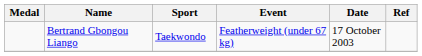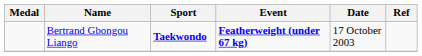(180, 36) normal -> (180, 36) bold
(273, 36) normal -> (269, 36) bold
